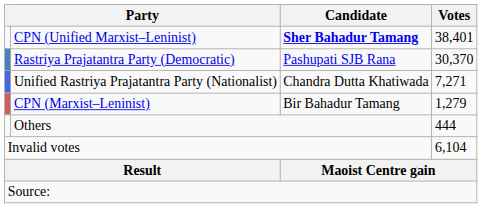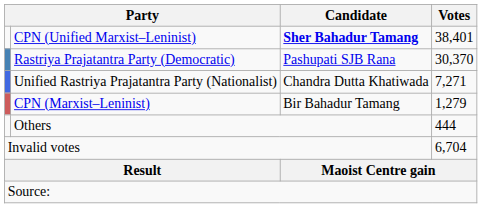(451, 147) 6,104 -> (451, 147) 6,704
